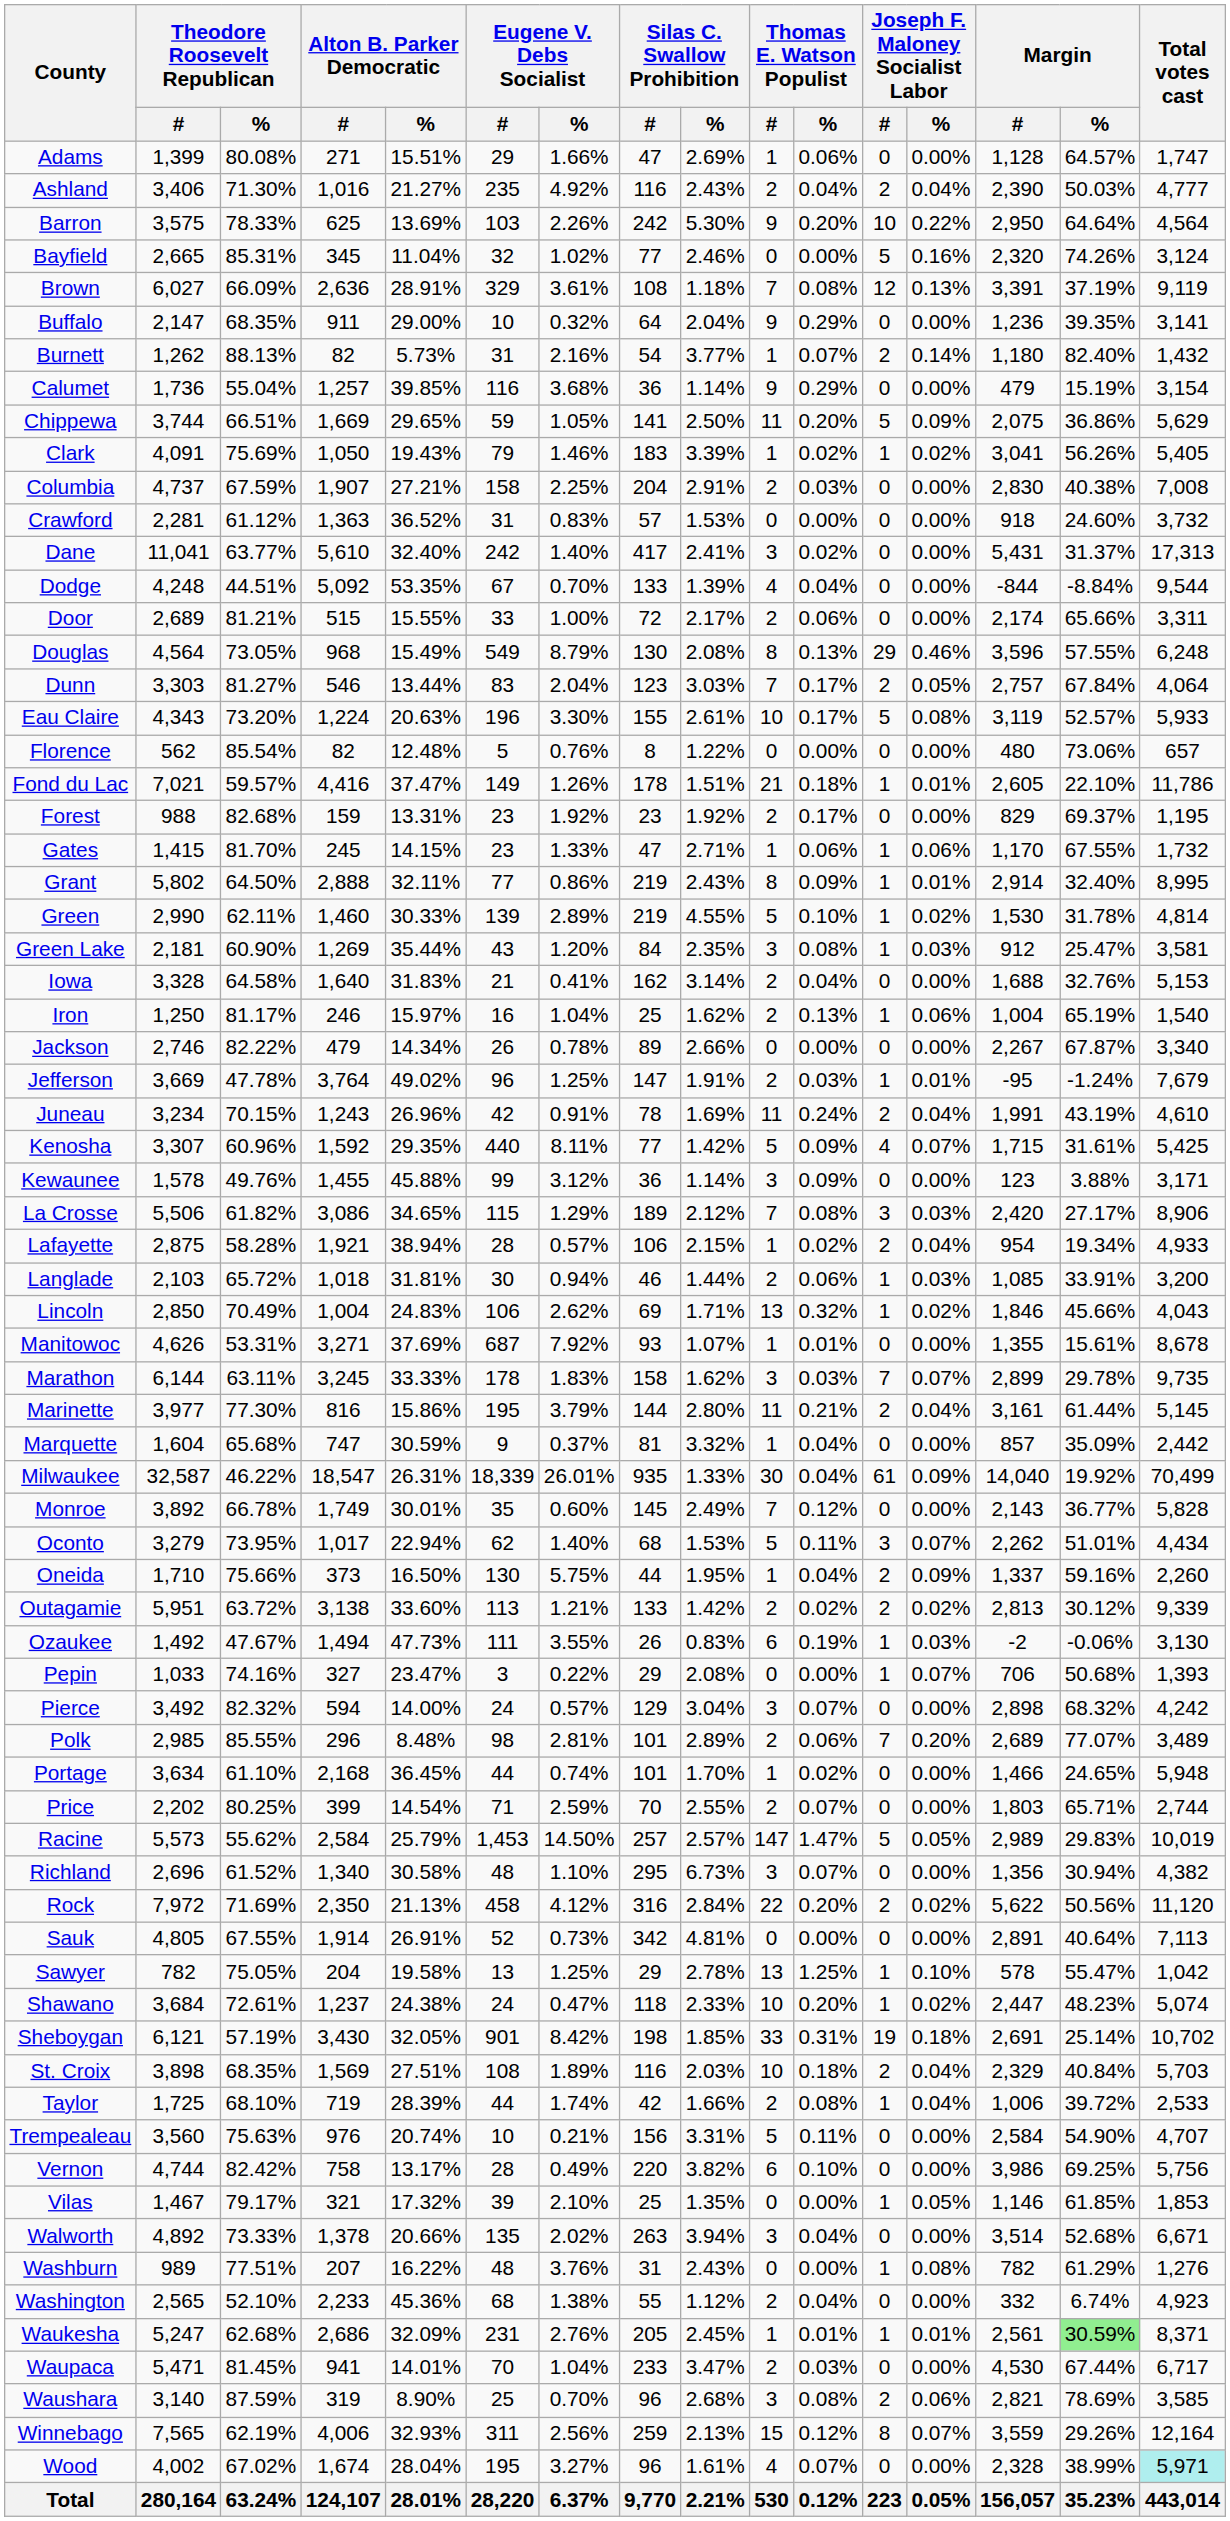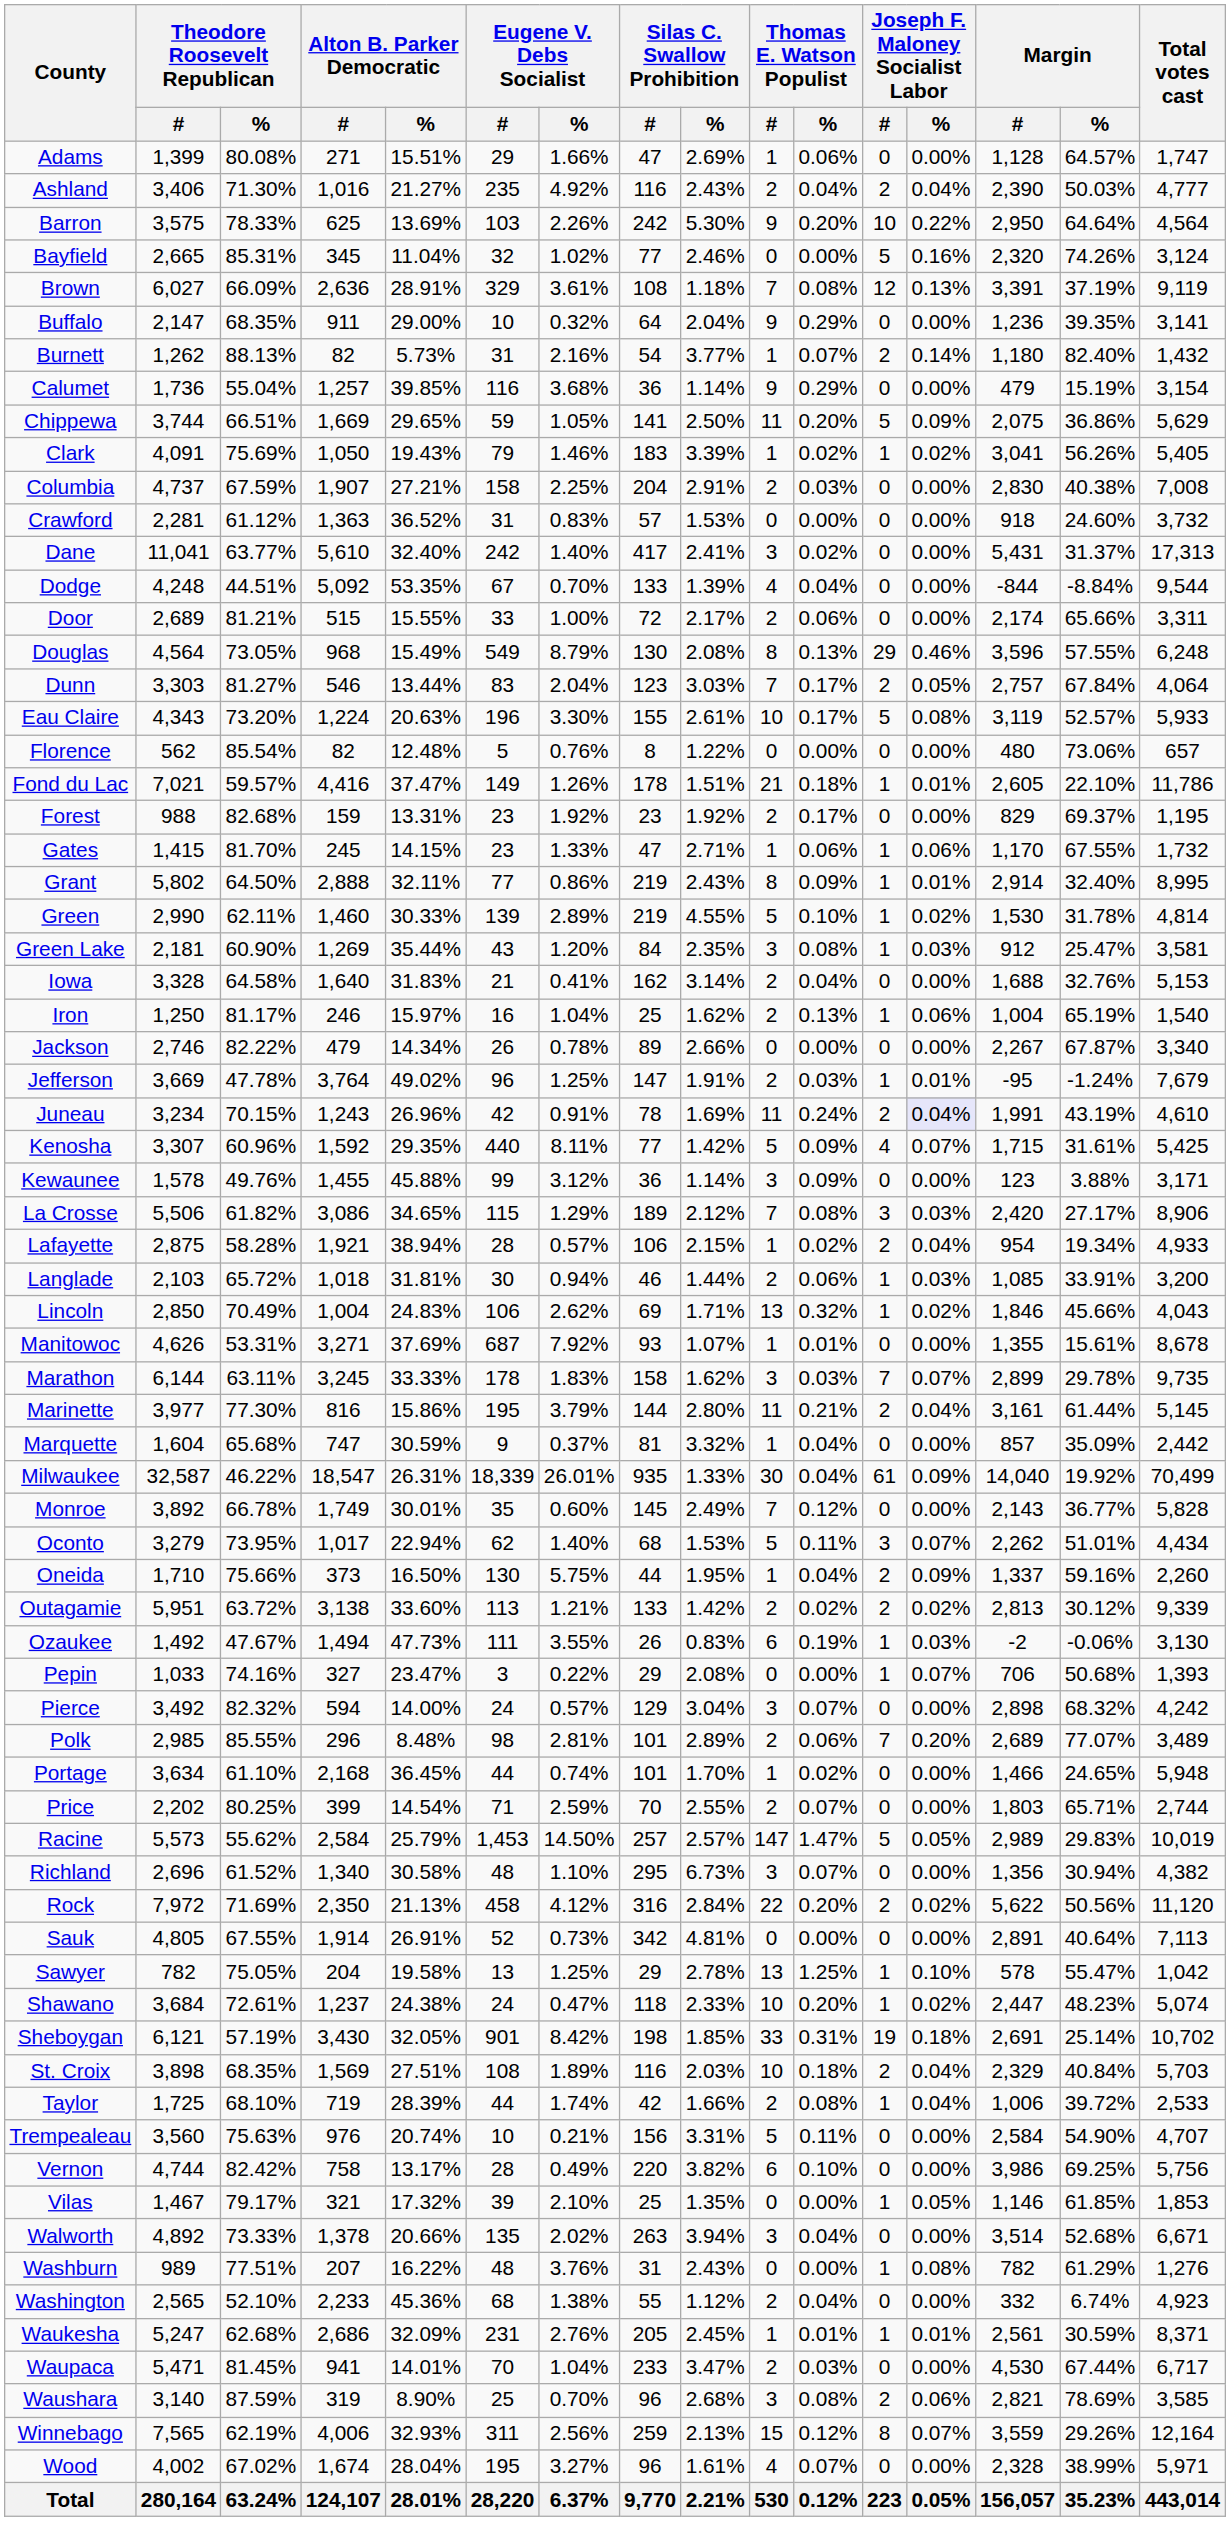(941, 1113) no background -> (941, 1113) lavender background
(1100, 2334) lightgreen background -> (1100, 2334) no background
(1182, 2466) paleturquoise background -> (1182, 2466) no background
